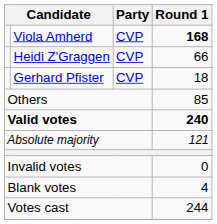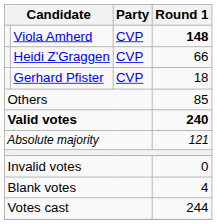(197, 36) 168 -> (197, 36) 148
